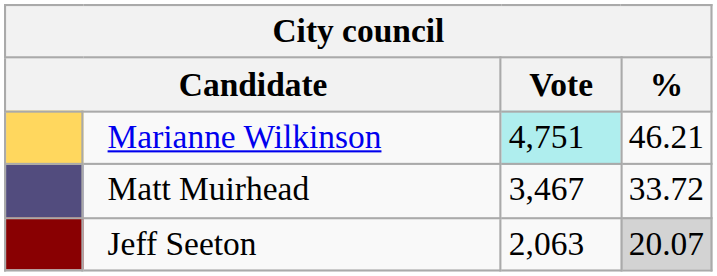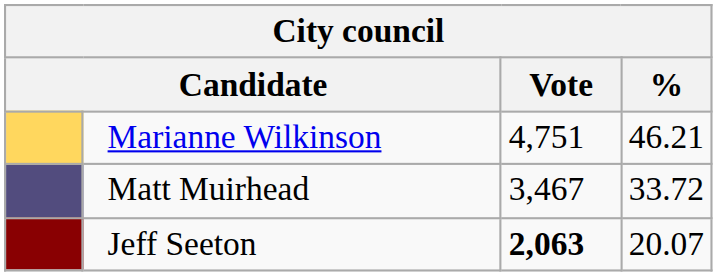(546, 137) paleturquoise background -> (546, 137) no background
(546, 243) normal -> (546, 243) bold
(666, 243) lightgrey background -> (666, 243) no background
